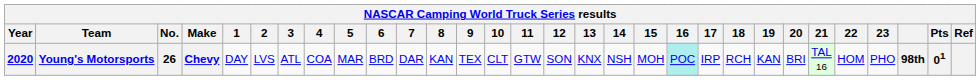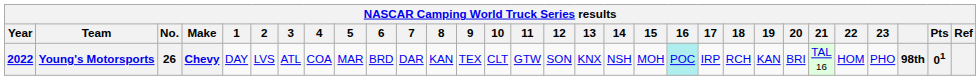(20, 59) 2020 -> (20, 59) 2022
